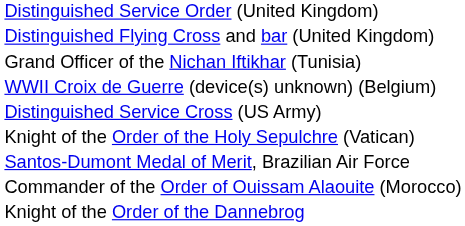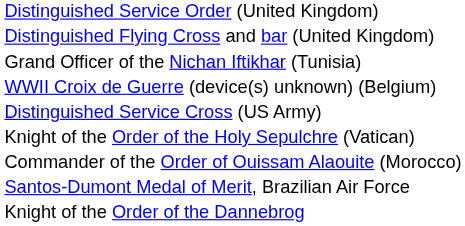(207, 162) Santos-Dumont Medal of Merit, Brazilian Air Force -> (233, 162) Commander of the Order of Ouissam Alaouite (Morocco)
(233, 187) Commander of the Order of Ouissam Alaouite (Morocco) -> (207, 187) Santos-Dumont Medal of Merit, Brazilian Air Force
